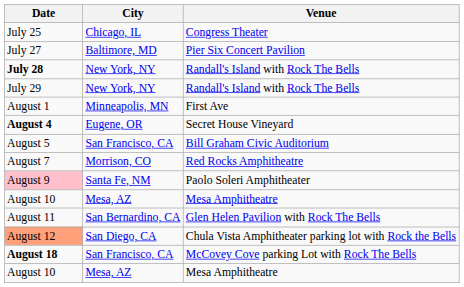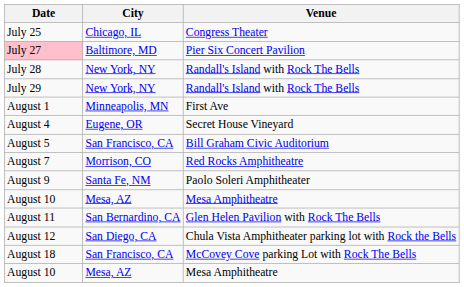(24, 50) no background -> (24, 50) pink background
(25, 69) bold -> (24, 69) normal
(29, 124) bold -> (28, 124) normal
(28, 180) pink background -> (28, 180) no background
(31, 236) lightsalmon background -> (31, 236) no background
(32, 254) bold -> (31, 254) normal
